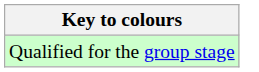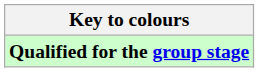(122, 50) normal -> (129, 50) bold
